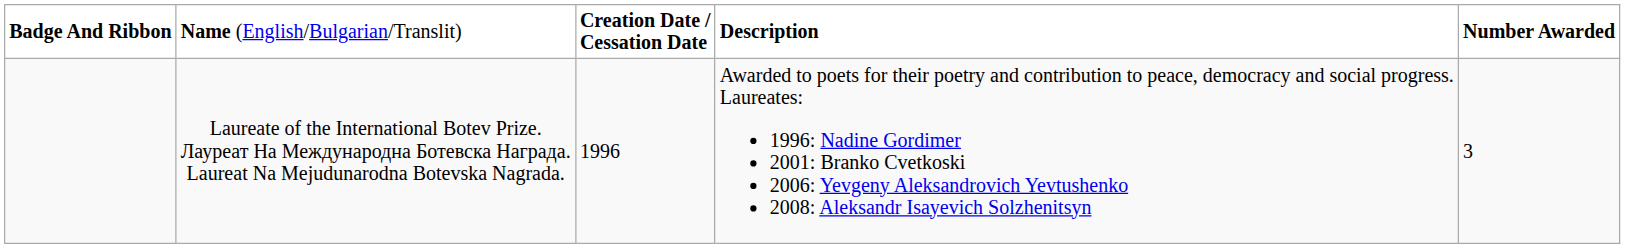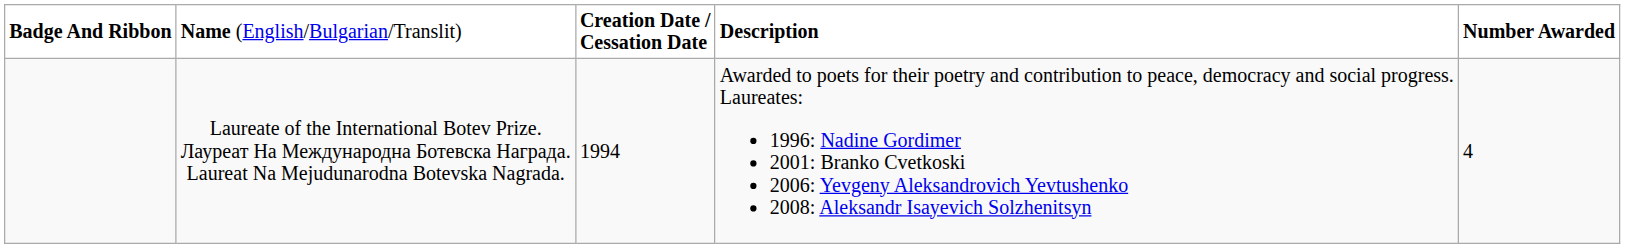(600, 150) 1996 -> (600, 150) 1994
(1468, 150) 3 -> (1468, 150) 4
